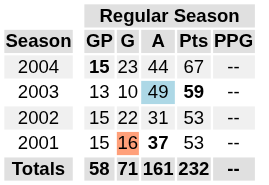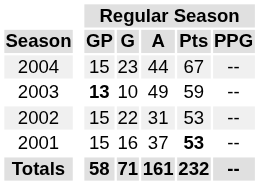(99, 66) bold -> (99, 66) normal
(99, 92) normal -> (99, 92) bold
(158, 92) lightblue background -> (158, 92) no background
(194, 92) bold -> (194, 92) normal
(128, 143) lightsalmon background -> (128, 143) no background
(158, 143) bold -> (158, 143) normal
(194, 143) normal -> (194, 143) bold
